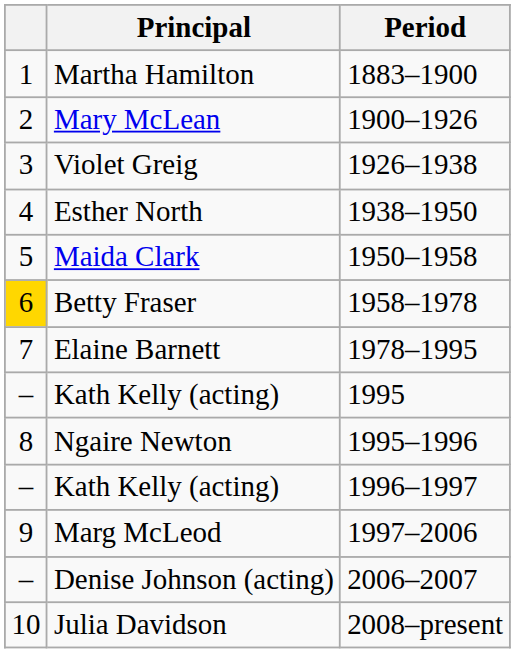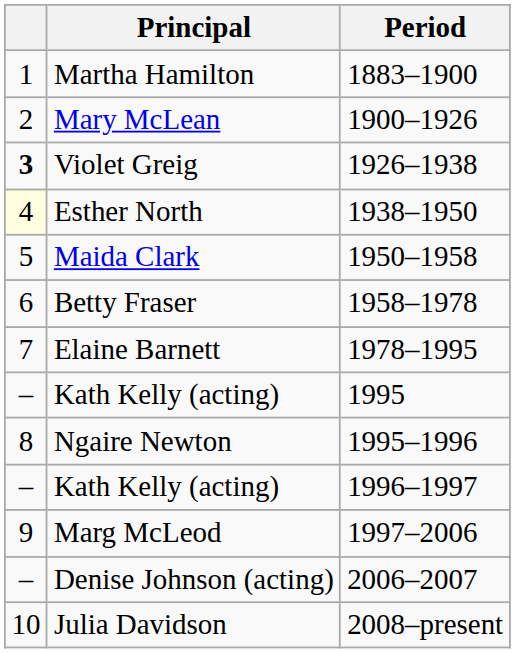(26, 165) normal -> (26, 165) bold
(26, 211) no background -> (26, 211) lightyellow background
(26, 303) gold background -> (26, 303) no background
